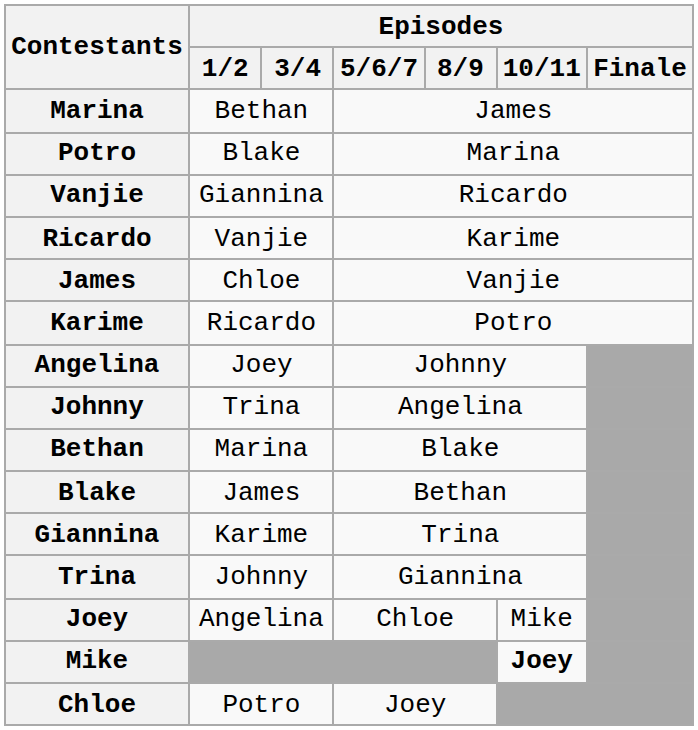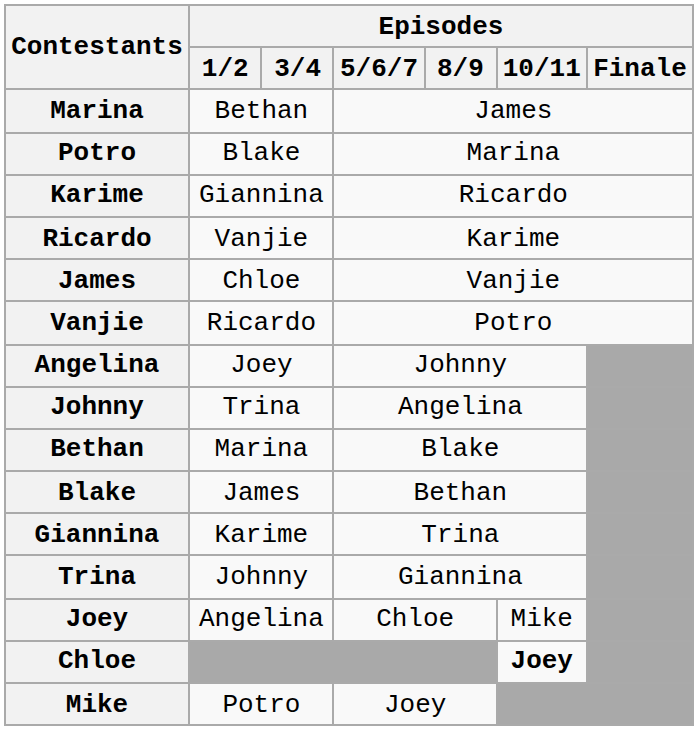(97, 196) Vanjie -> (97, 196) Karime
(97, 323) Karime -> (97, 323) Vanjie
(97, 662) Mike -> (97, 662) Chloe
(97, 704) Chloe -> (97, 704) Mike
